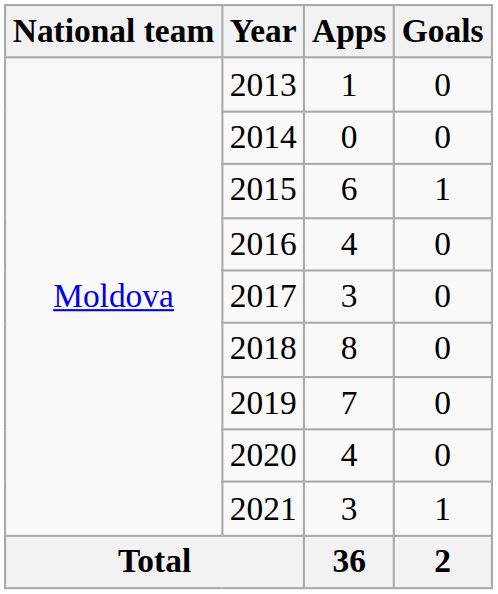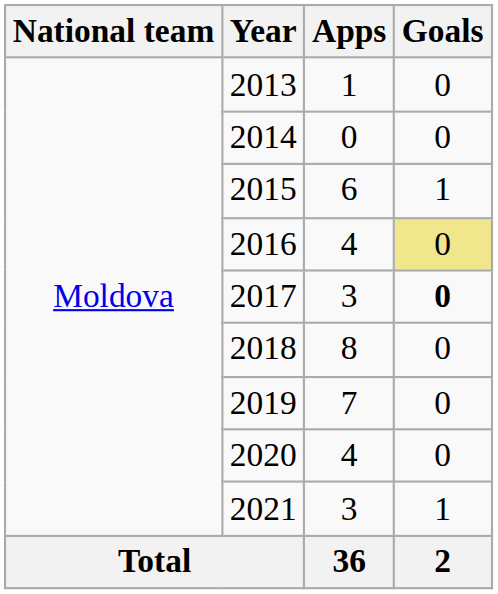(443, 243) no background -> (443, 243) khaki background
(443, 296) normal -> (443, 296) bold
